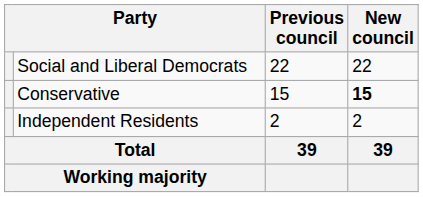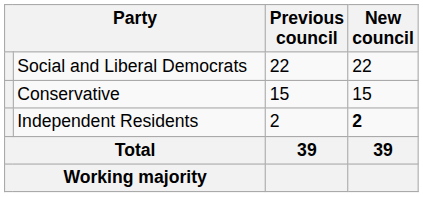(362, 94) bold -> (362, 94) normal
(357, 121) normal -> (357, 121) bold
